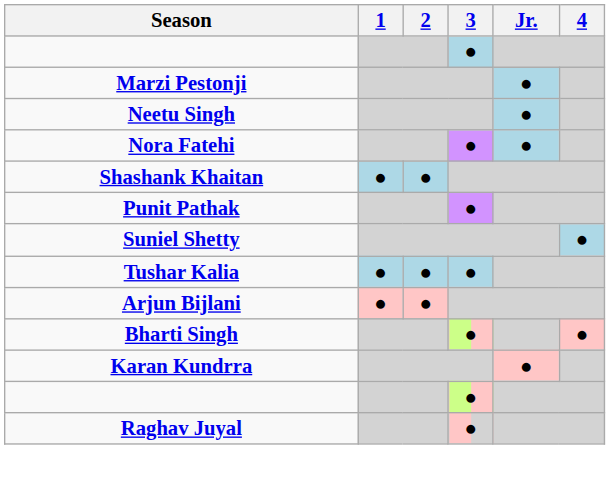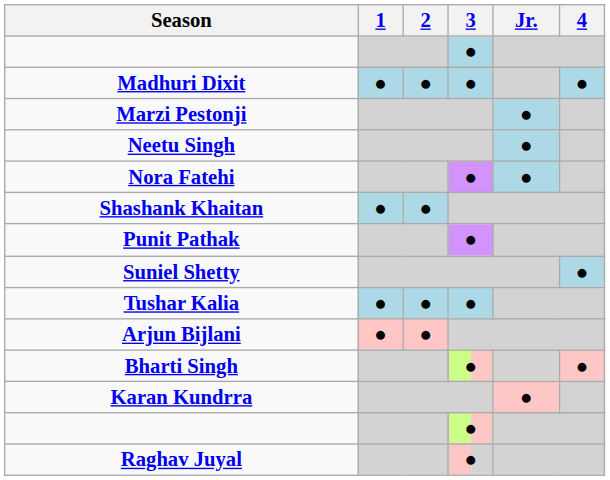+ row: (181, 83)
